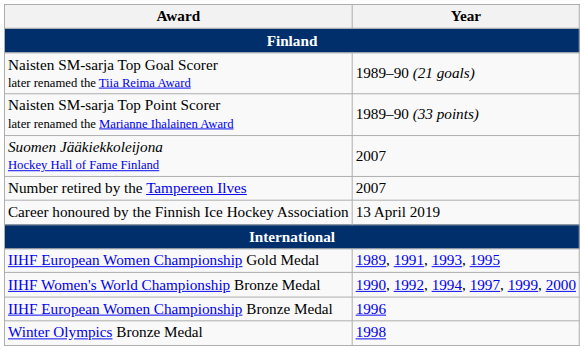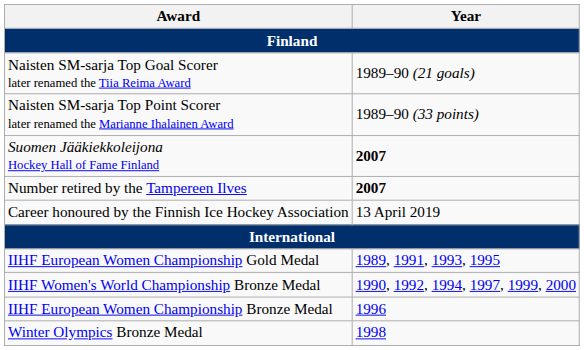(371, 155) normal -> (371, 155) bold
(371, 188) normal -> (371, 188) bold
